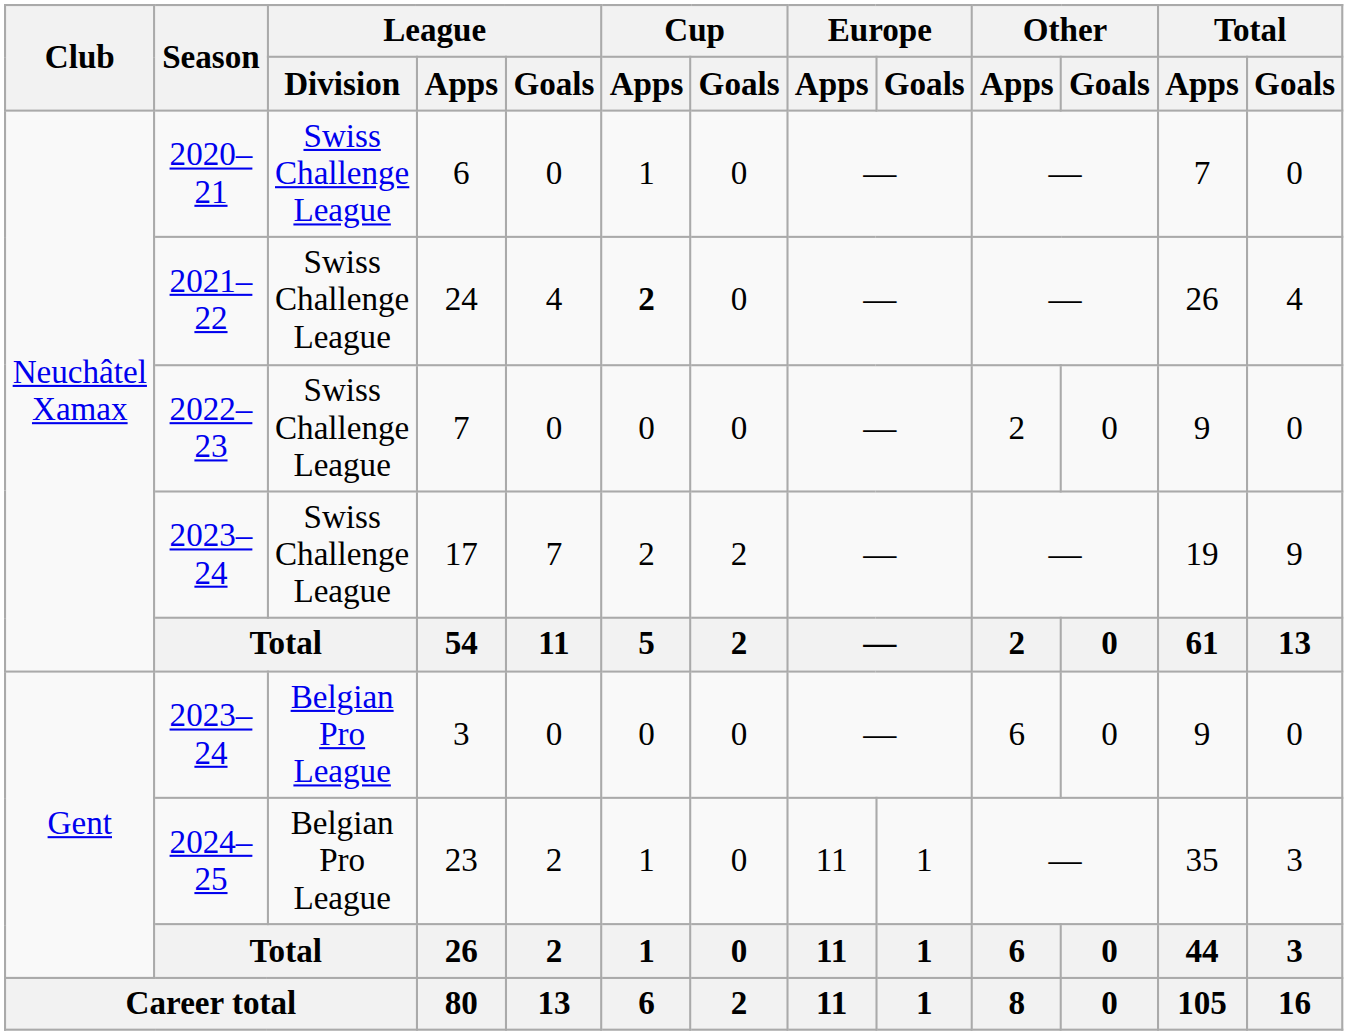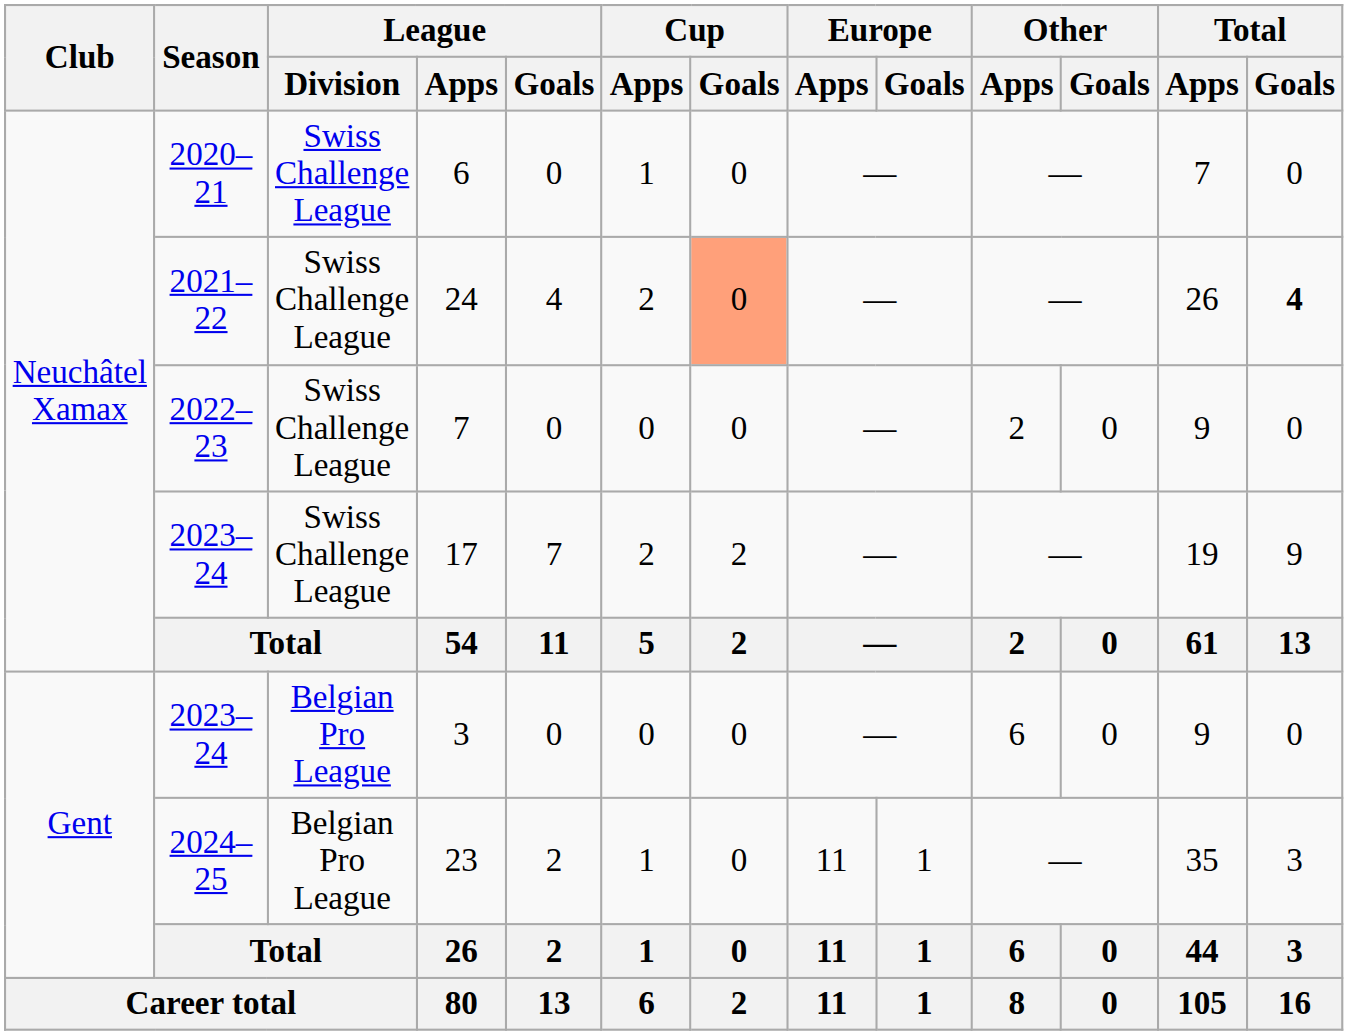(647, 300) bold -> (647, 300) normal
(739, 300) no background -> (739, 300) lightsalmon background
(1295, 300) normal -> (1295, 300) bold
